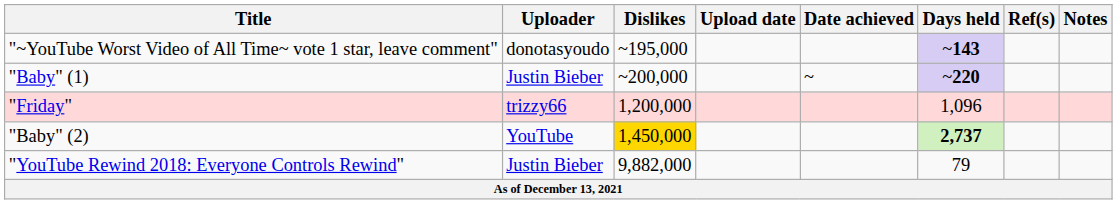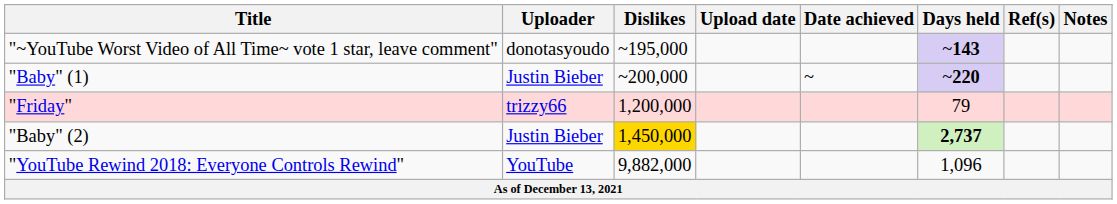(961, 106) 1,096 -> (961, 106) 79
(540, 135) YouTube -> (554, 135) Justin Bieber
(554, 164) Justin Bieber -> (540, 164) YouTube
(961, 164) 79 -> (961, 164) 1,096
